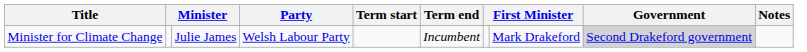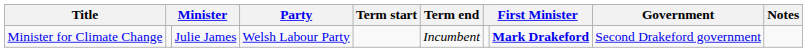(536, 36) normal -> (541, 36) bold
(669, 36) lightgrey background -> (678, 36) no background
